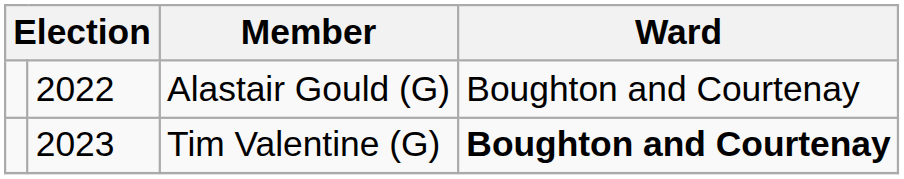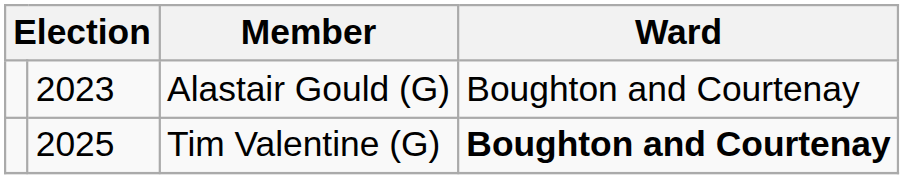(75, 88) 2022 -> (75, 88) 2023
(75, 144) 2023 -> (75, 144) 2025
